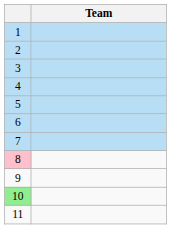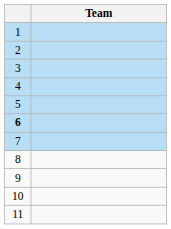(18, 123) normal -> (18, 123) bold
(18, 159) pink background -> (18, 159) no background
(18, 196) lightgreen background -> (18, 196) no background
